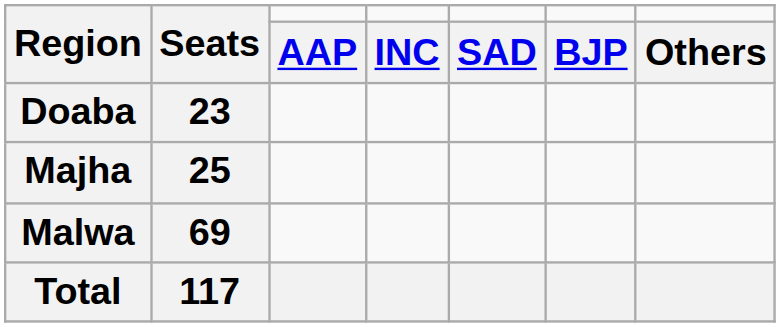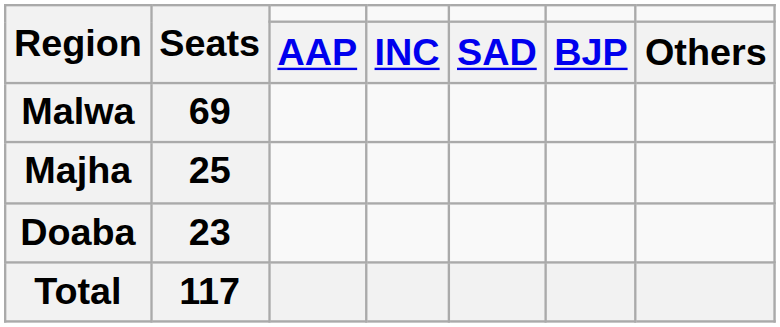rows swapped: (78, 231) <-> (78, 111)
